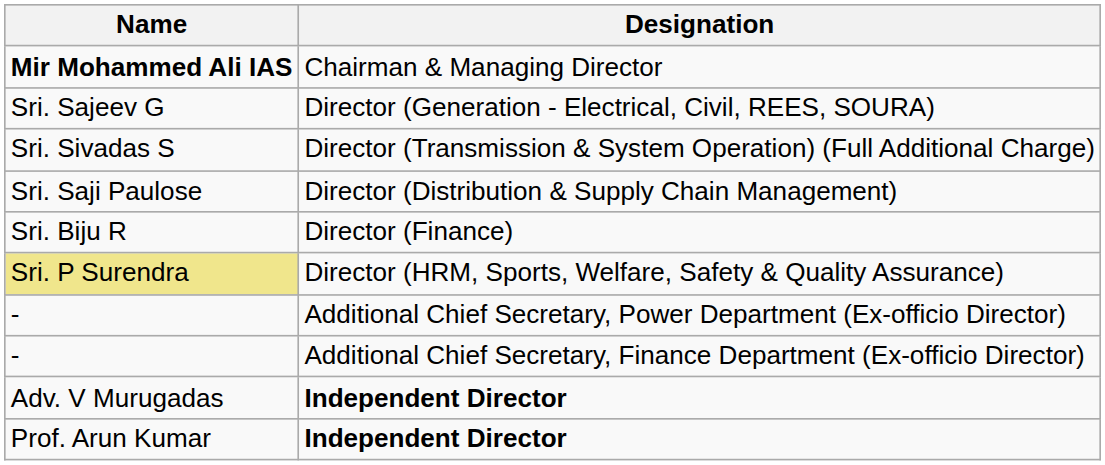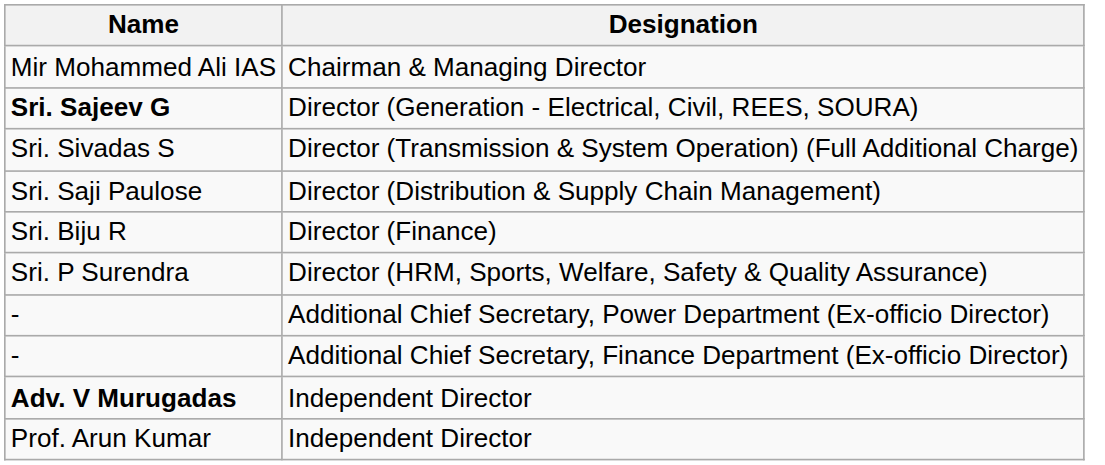(152, 66) bold -> (143, 66) normal
(88, 107) normal -> (91, 107) bold
(100, 273) khaki background -> (100, 273) no background
(117, 397) normal -> (124, 397) bold
(436, 397) bold -> (410, 397) normal
(436, 438) bold -> (410, 438) normal
